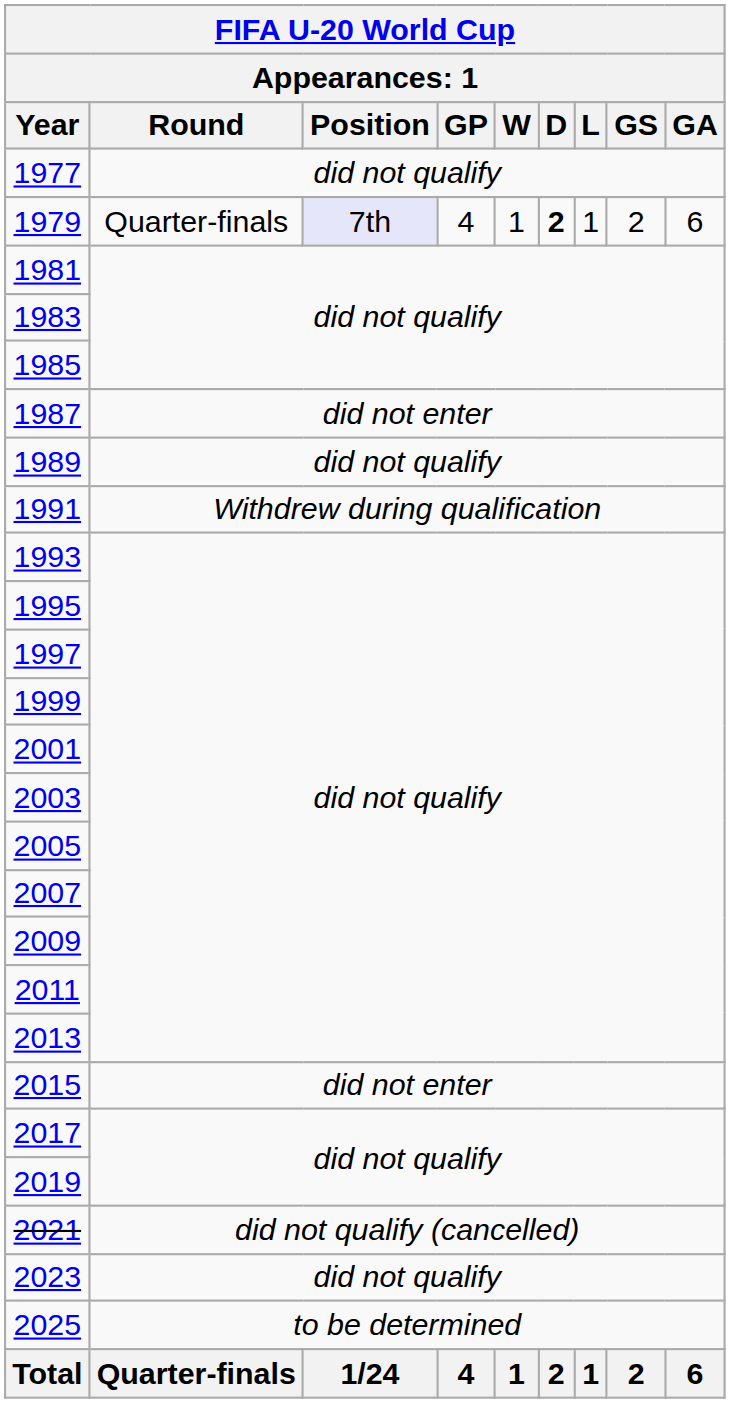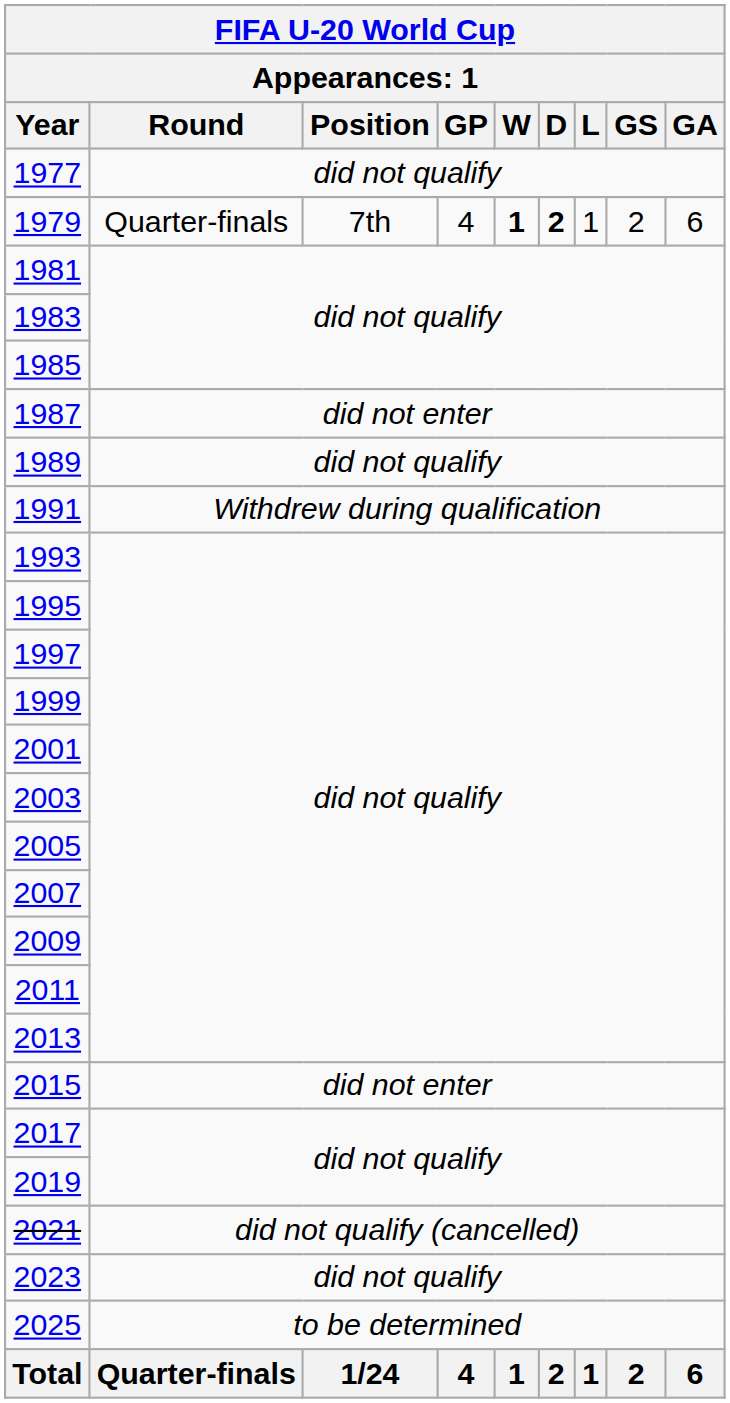(370, 221) lavender background -> (370, 221) no background
(517, 221) normal -> (517, 221) bold
